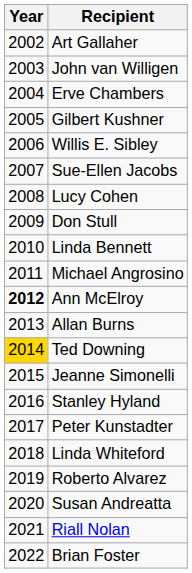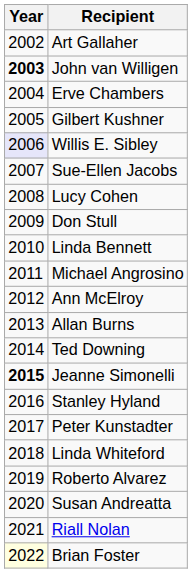(26, 68) normal -> (26, 68) bold
(26, 145) no background -> (26, 145) lavender background
(26, 299) bold -> (26, 299) normal
(26, 350) gold background -> (26, 350) no background
(26, 376) normal -> (26, 376) bold
(26, 555) no background -> (26, 555) lightyellow background
